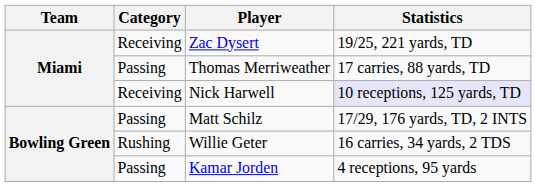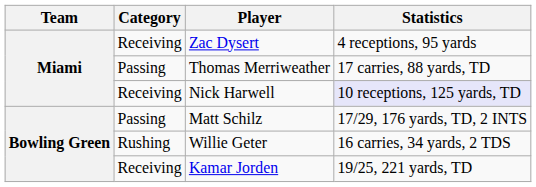(405, 43) 19/25, 221 yards, TD -> (407, 43) 4 receptions, 95 yards
(142, 168) Passing -> (149, 168) Receiving
(407, 168) 4 receptions, 95 yards -> (405, 168) 19/25, 221 yards, TD
